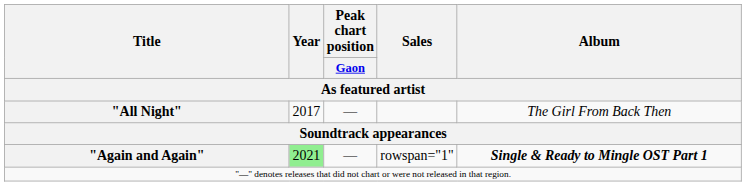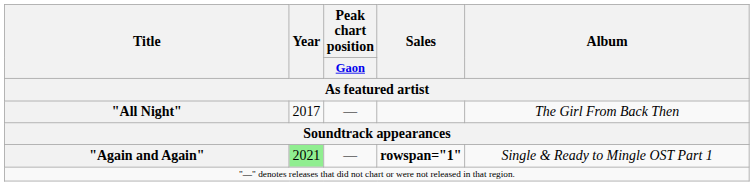(417, 155) normal -> (421, 155) bold
(599, 155) bold -> (607, 155) normal
